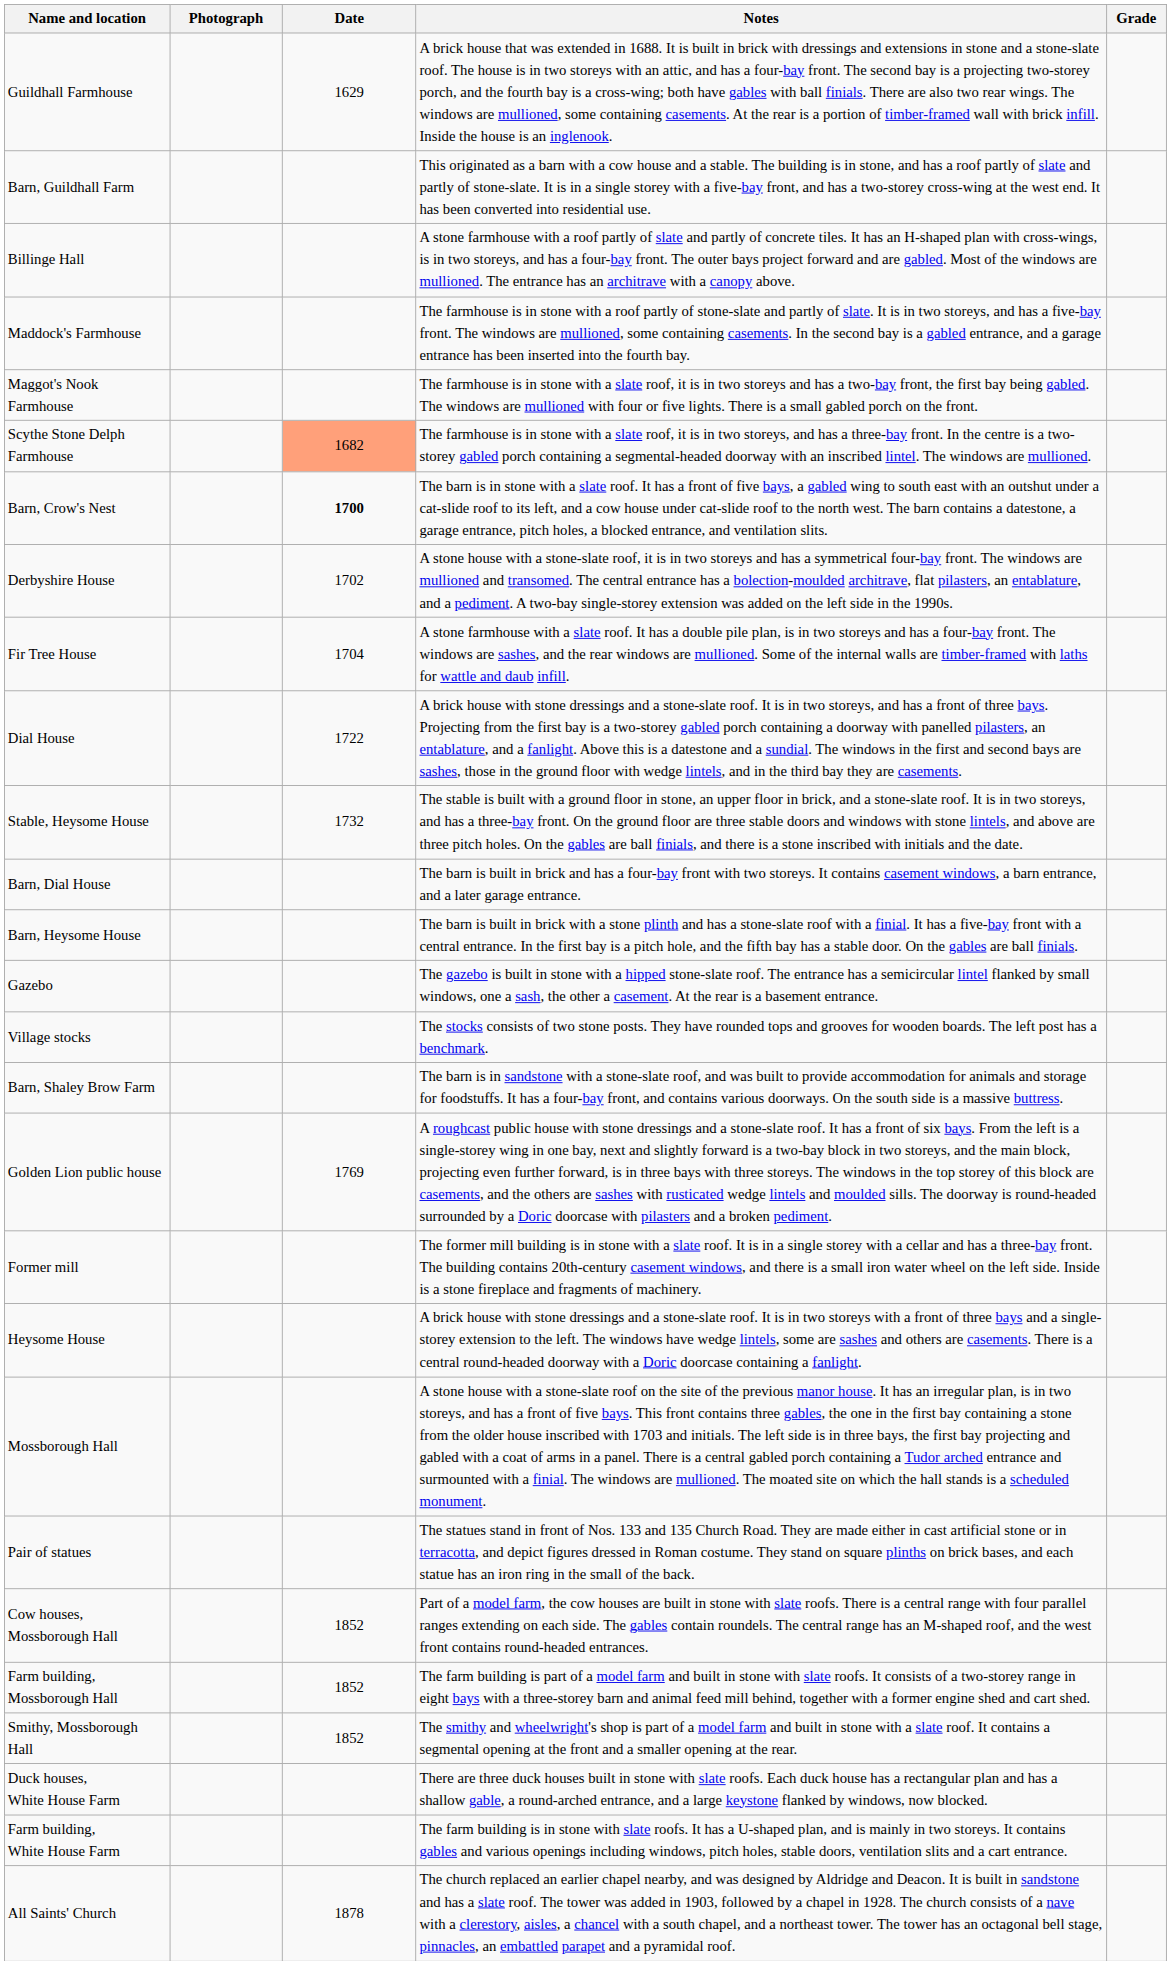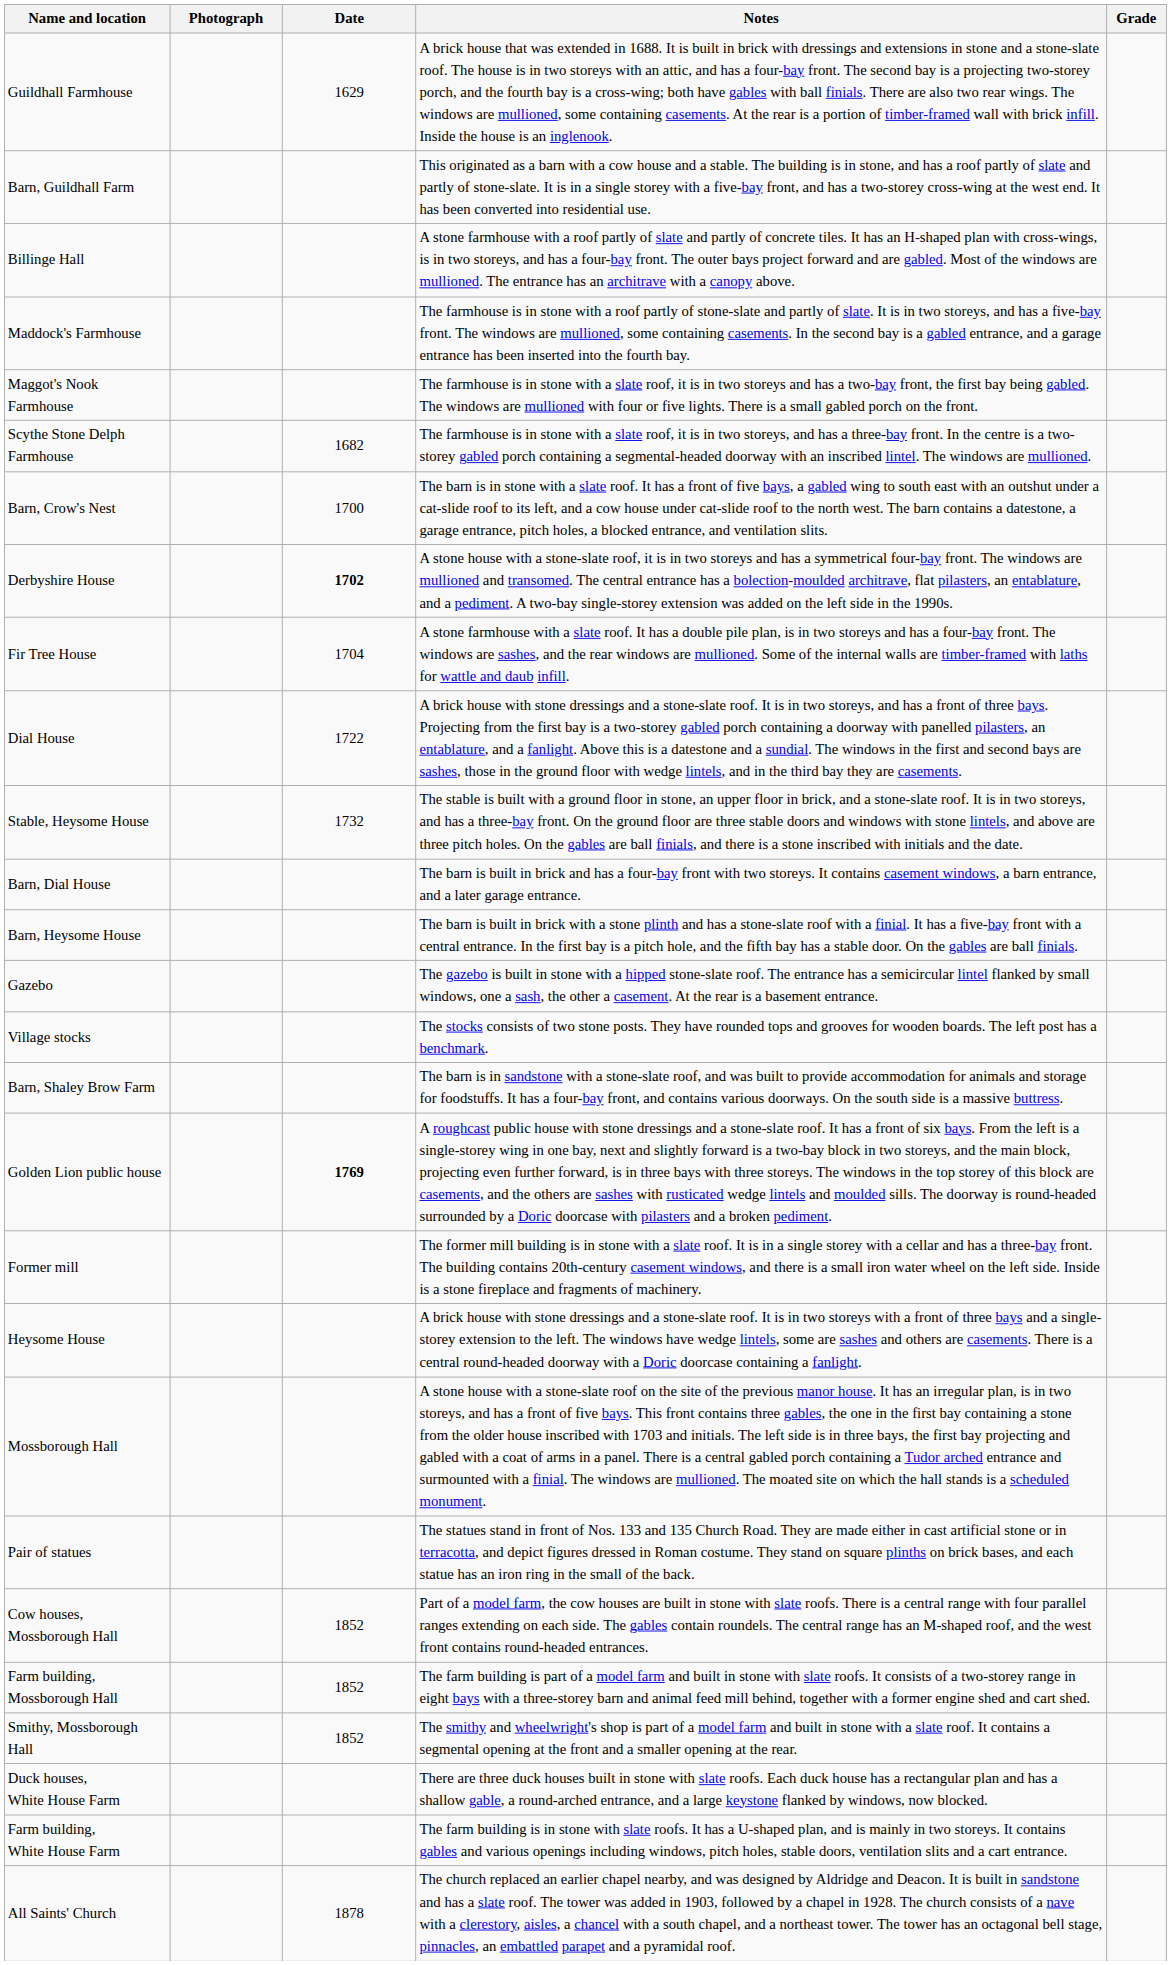(349, 446) lightsalmon background -> (349, 446) no background
(349, 508) bold -> (349, 508) normal
(349, 581) normal -> (349, 581) bold
(349, 1172) normal -> (349, 1172) bold
